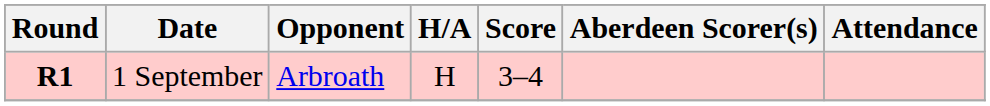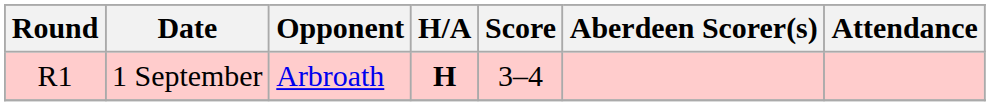(55, 75) bold -> (55, 75) normal
(445, 75) normal -> (445, 75) bold
